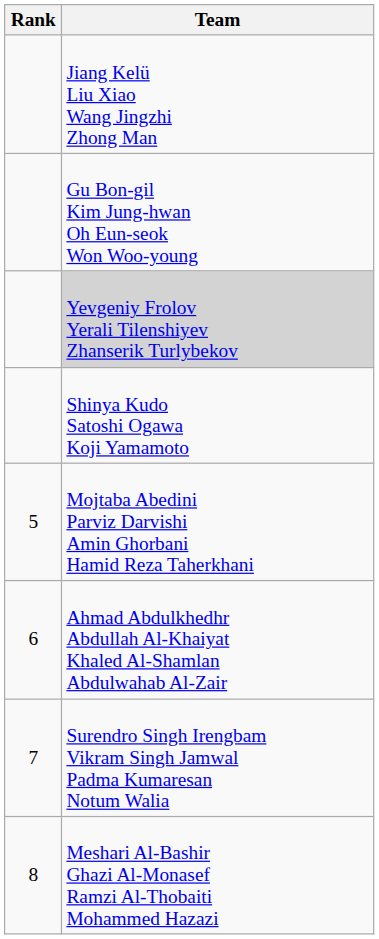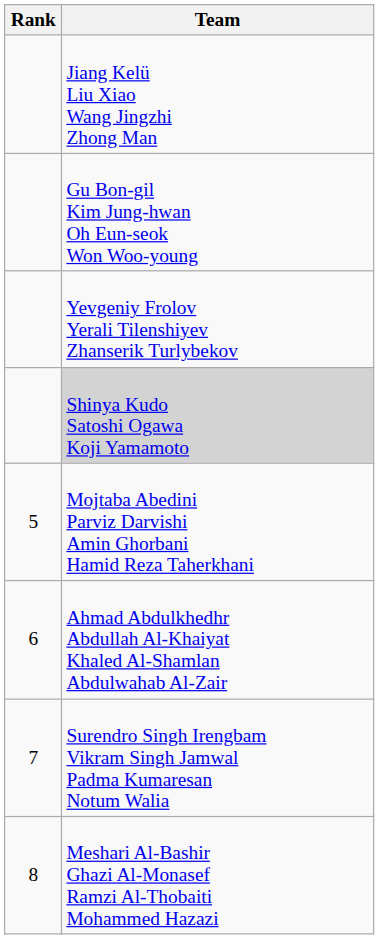(152, 329) lightgrey background -> (152, 329) no background
(128, 425) no background -> (128, 425) lightgrey background
